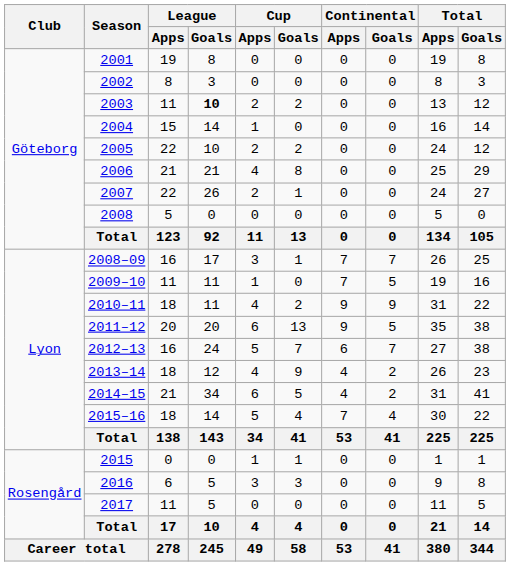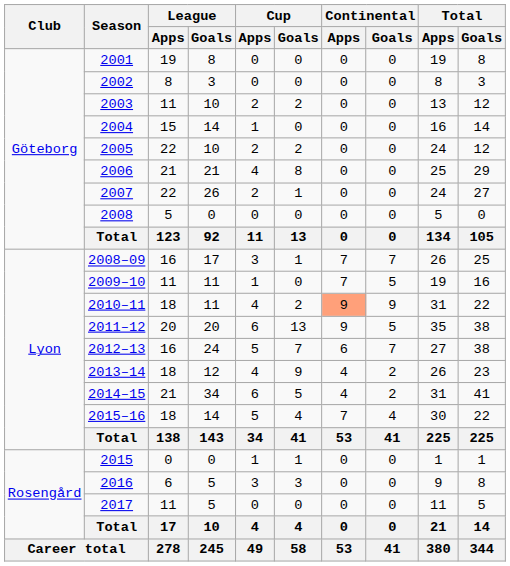(212, 105) bold -> (212, 105) normal
(344, 305) no background -> (344, 305) lightsalmon background
